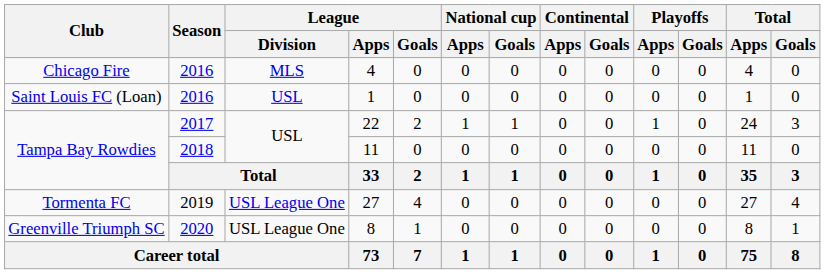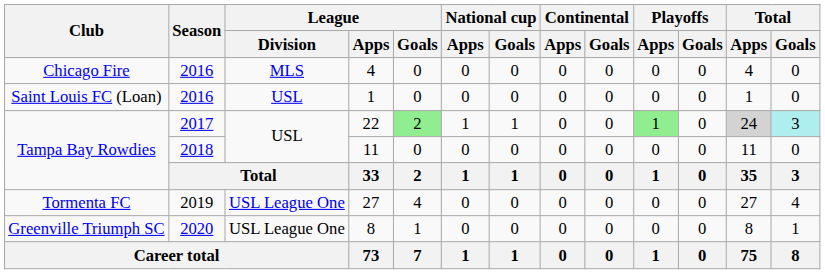(417, 123) no background -> (417, 123) lightgreen background
(656, 123) no background -> (656, 123) lightgreen background
(749, 123) no background -> (749, 123) lightgrey background
(795, 123) no background -> (795, 123) paleturquoise background
